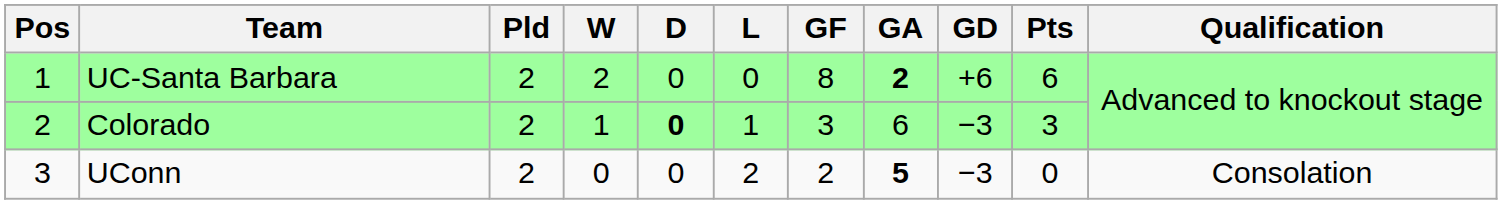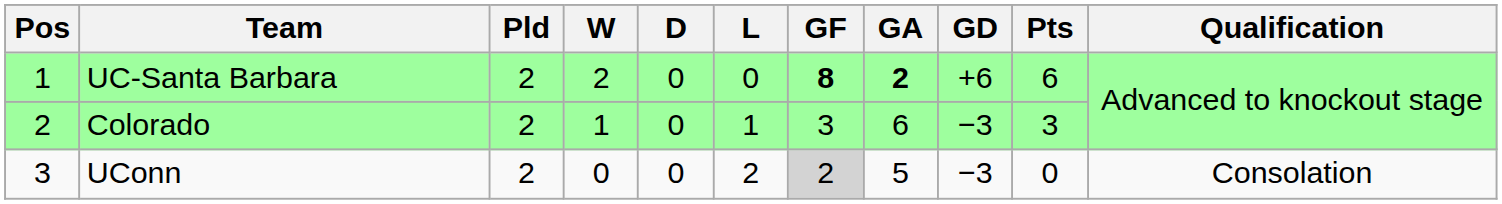(826, 76) normal -> (826, 76) bold
(676, 125) bold -> (676, 125) normal
(826, 173) no background -> (826, 173) lightgrey background
(900, 173) bold -> (900, 173) normal
